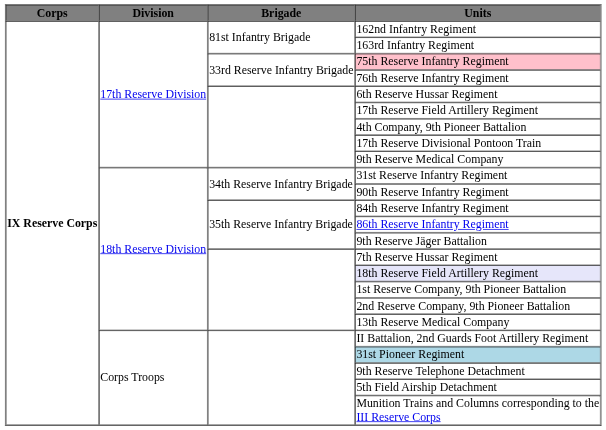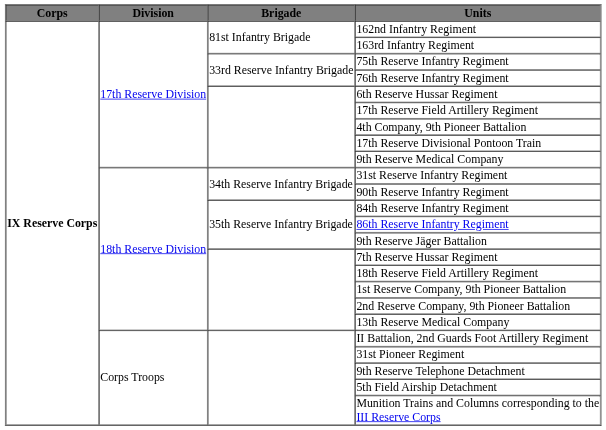(433, 61) pink background -> (433, 61) no background
(447, 273) lavender background -> (447, 273) no background
(410, 354) lightblue background -> (410, 354) no background
